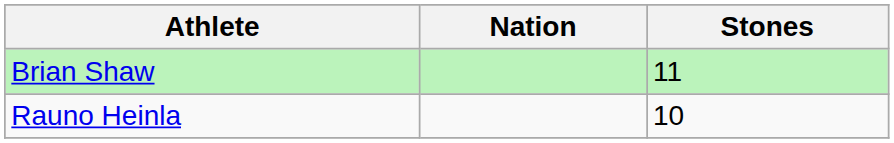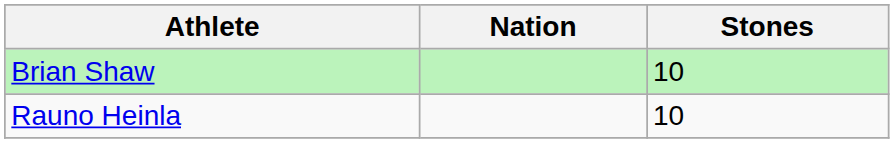(668, 71) 11 -> (669, 71) 10
